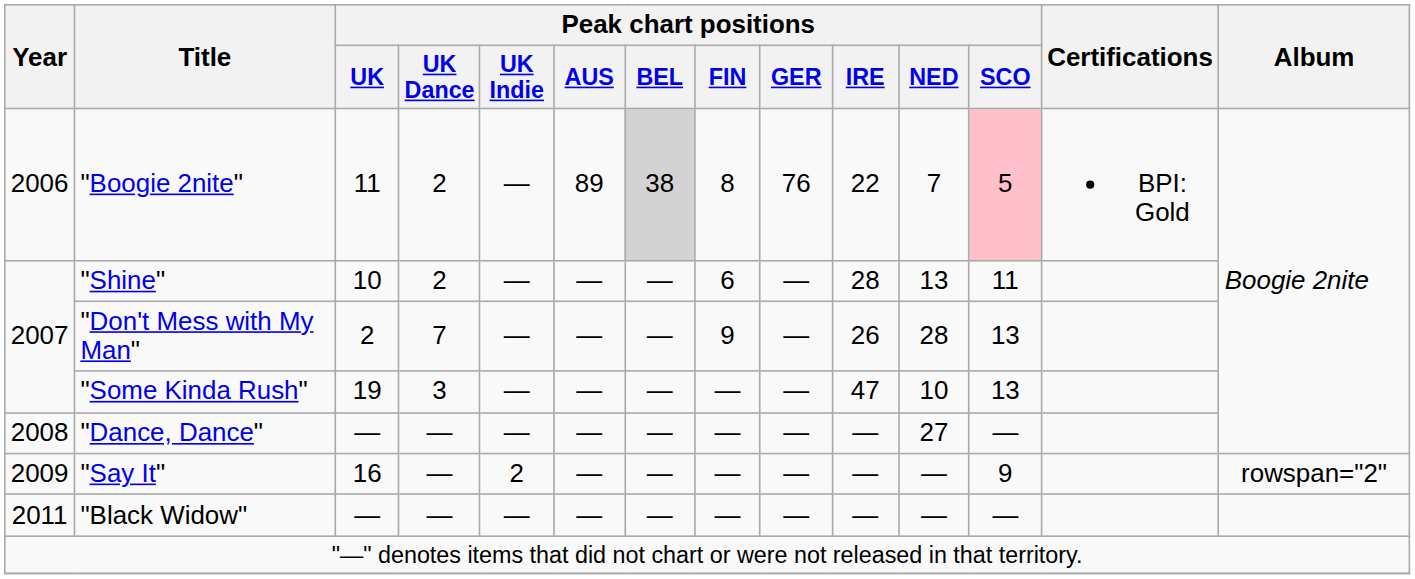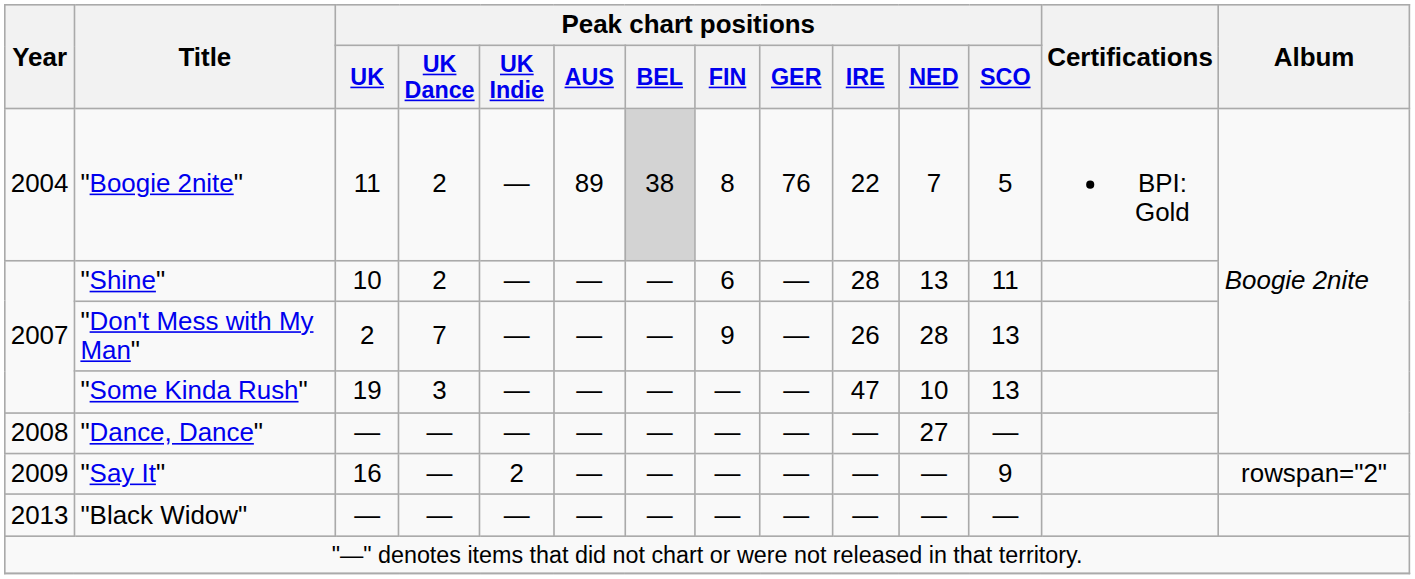(40, 184) 2006 -> (40, 184) 2004
(1005, 184) pink background -> (1005, 184) no background
(40, 514) 2011 -> (40, 514) 2013
